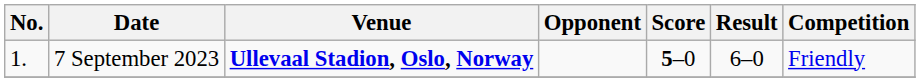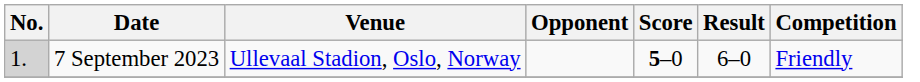(18, 58) no background -> (18, 58) lightgrey background
(381, 58) bold -> (375, 58) normal
